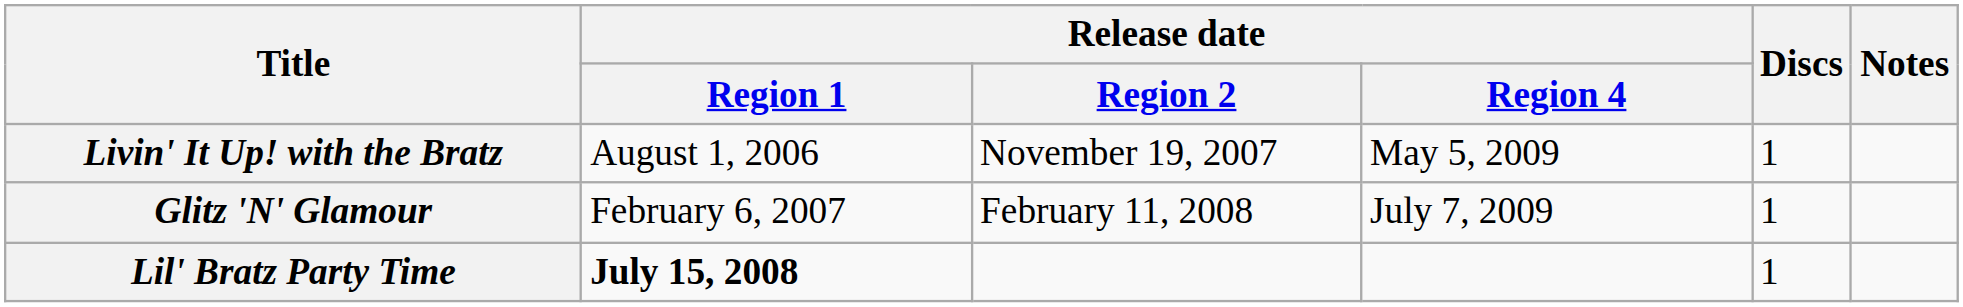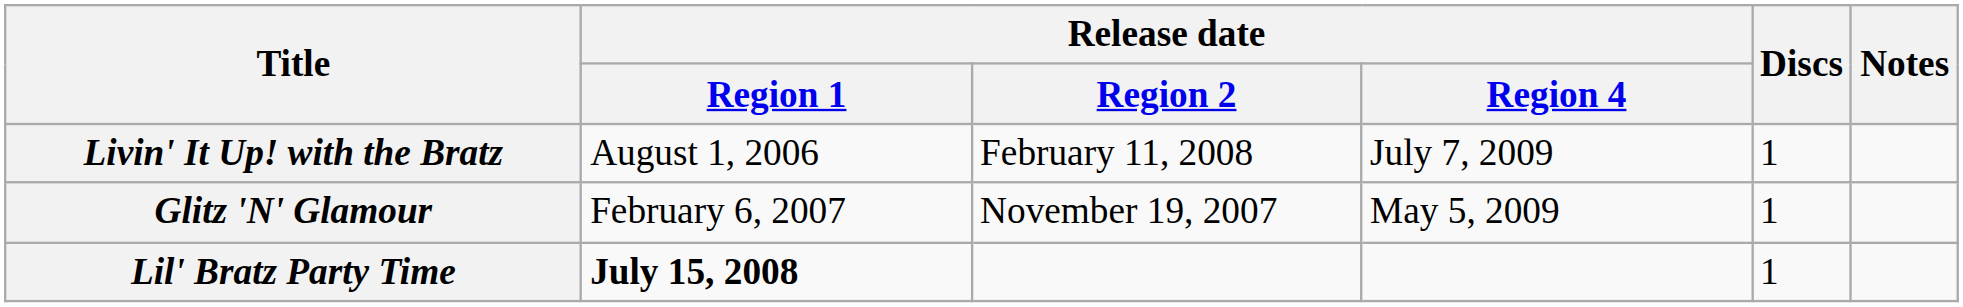(1129, 152) November 19, 2007 -> (1117, 152) February 11, 2008
(1465, 152) May 5, 2009 -> (1462, 152) July 7, 2009
(1117, 211) February 11, 2008 -> (1129, 211) November 19, 2007
(1462, 211) July 7, 2009 -> (1465, 211) May 5, 2009
